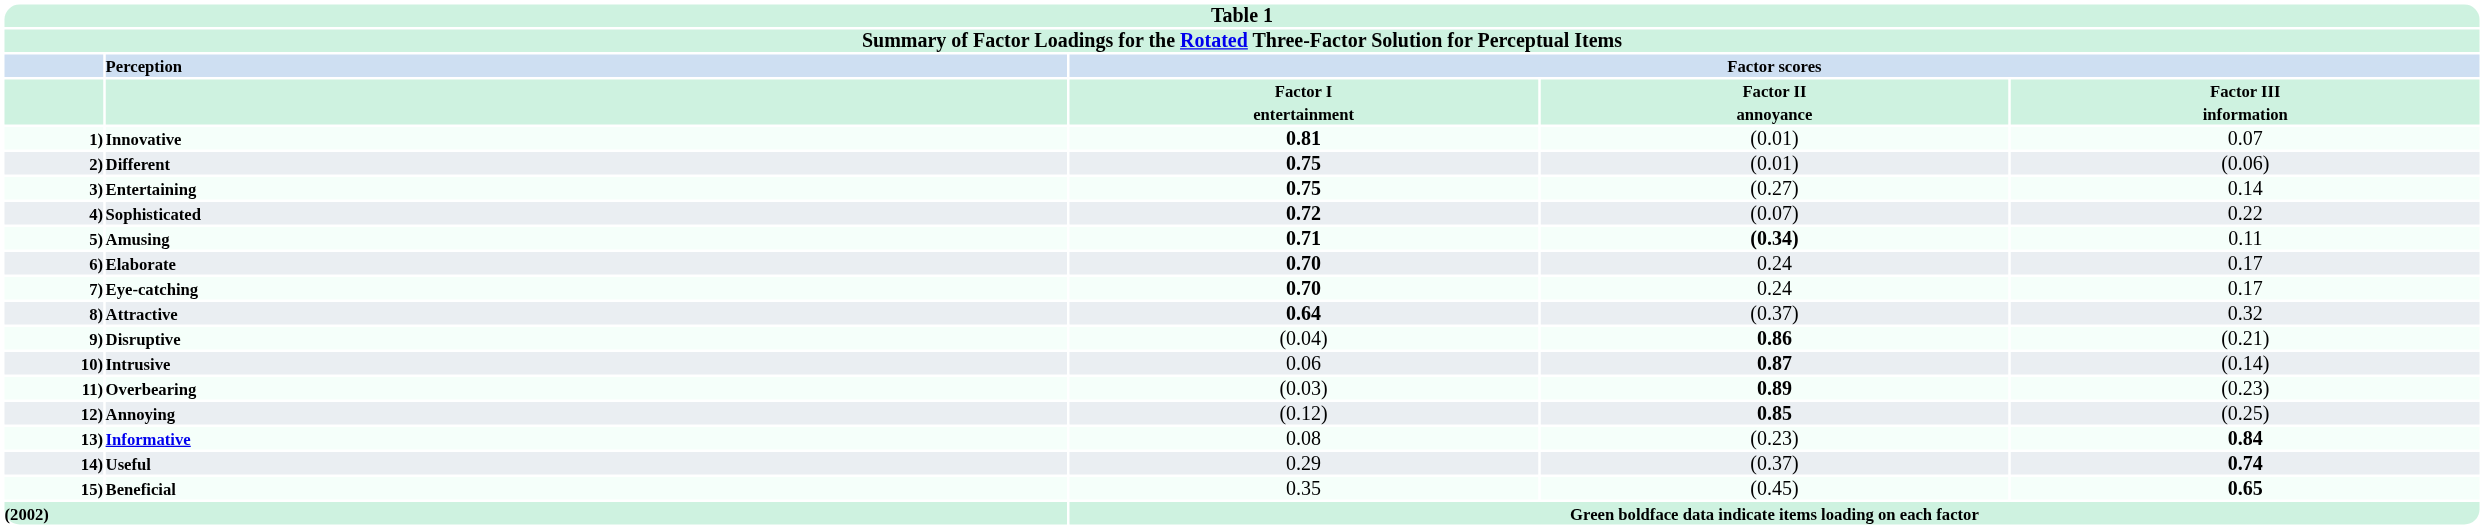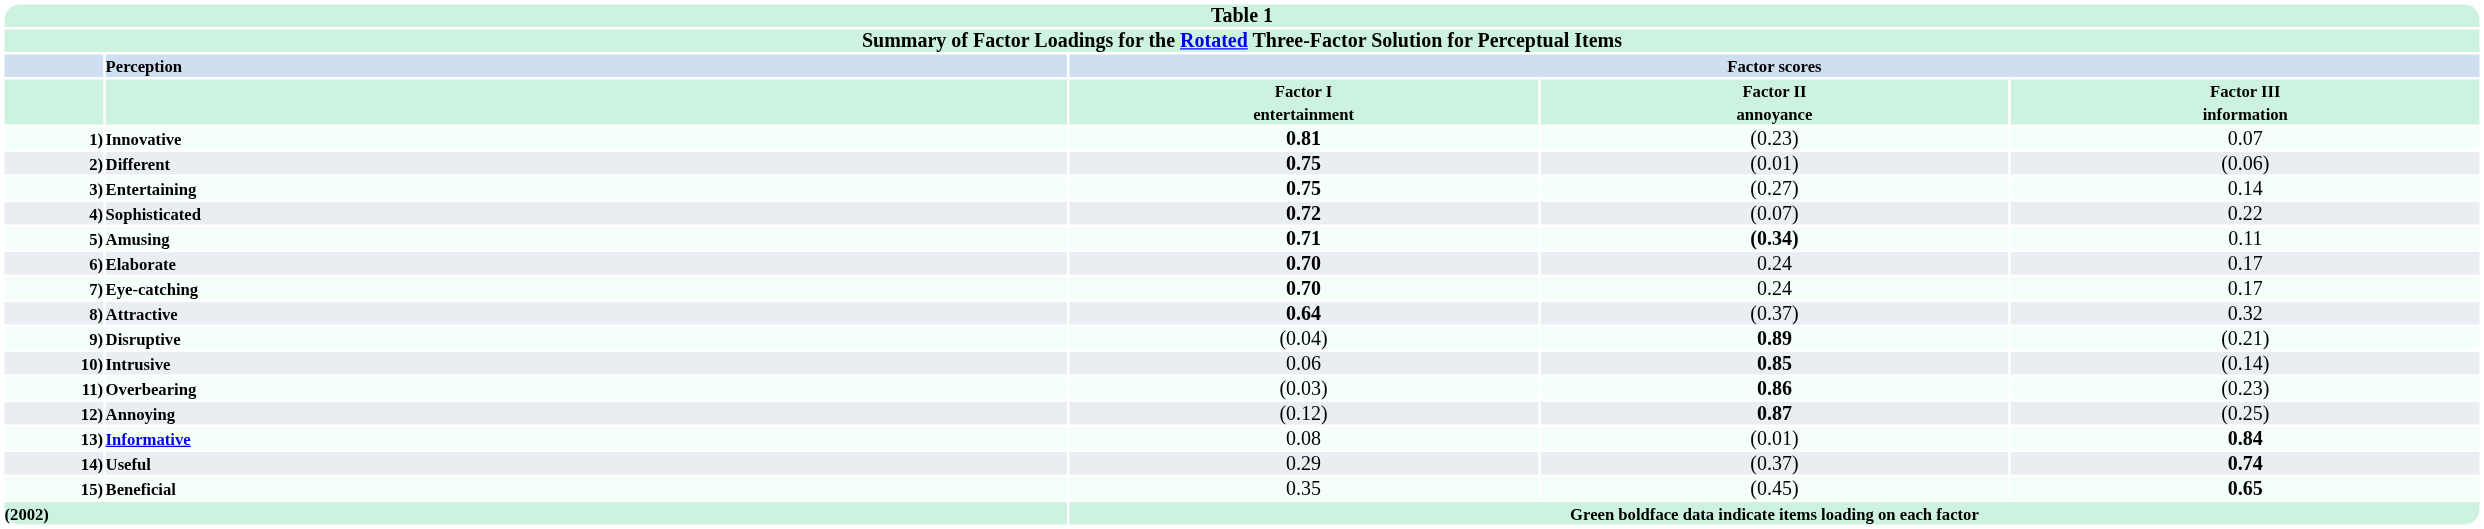(1774, 138) (0.01) -> (1774, 138) (0.23)
(1774, 338) 0.86 -> (1774, 338) 0.89
(1774, 363) 0.87 -> (1774, 363) 0.85
(1774, 388) 0.89 -> (1774, 388) 0.86
(1774, 413) 0.85 -> (1774, 413) 0.87
(1774, 438) (0.23) -> (1774, 438) (0.01)
